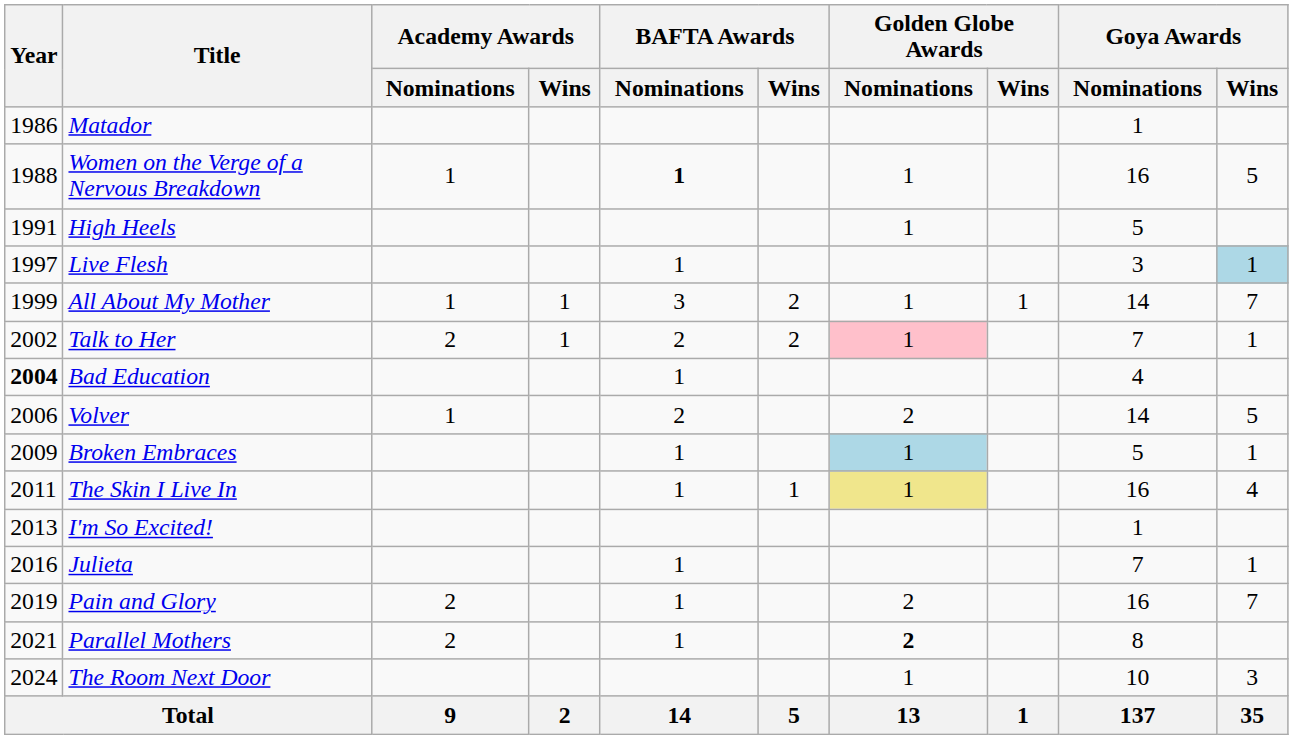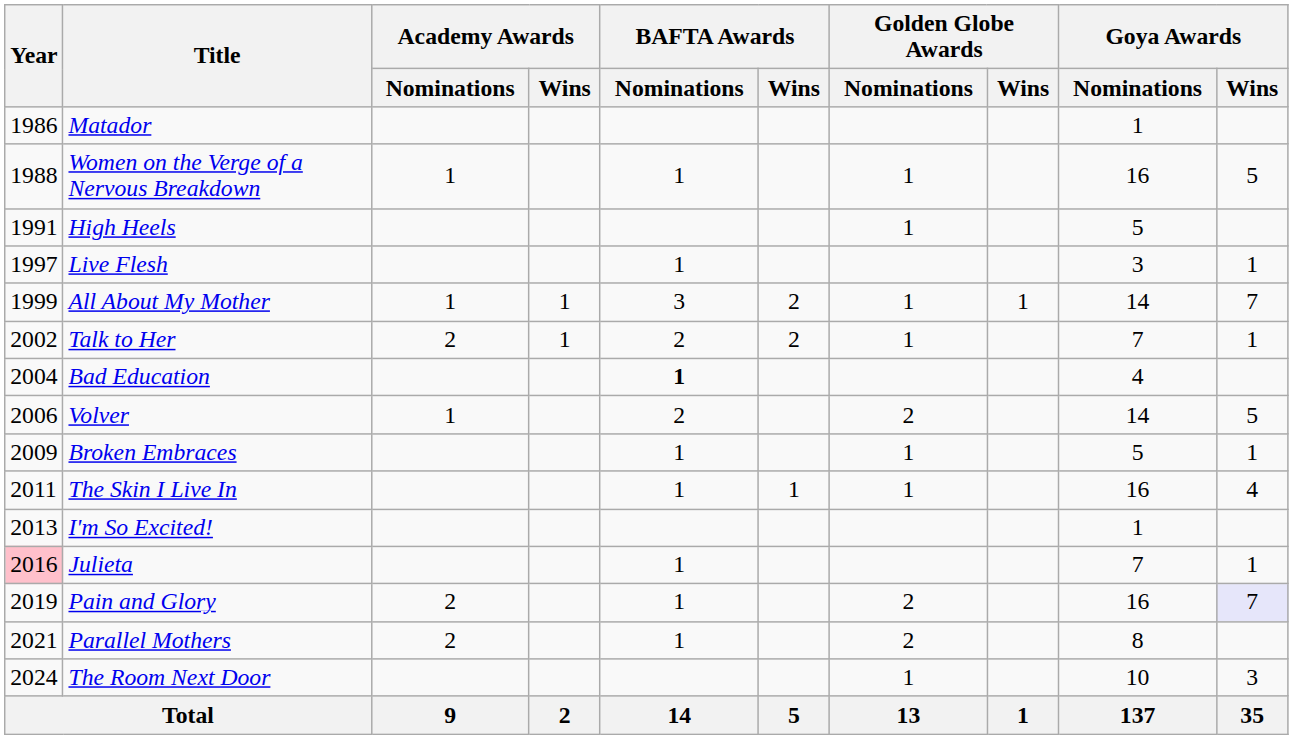(679, 175) bold -> (679, 175) normal
(1252, 264) lightblue background -> (1252, 264) no background
(908, 339) pink background -> (908, 339) no background
(34, 376) bold -> (34, 376) normal
(679, 376) normal -> (679, 376) bold
(908, 452) lightblue background -> (908, 452) no background
(908, 489) khaki background -> (908, 489) no background
(34, 564) no background -> (34, 564) pink background
(1252, 602) no background -> (1252, 602) lavender background
(908, 639) bold -> (908, 639) normal
